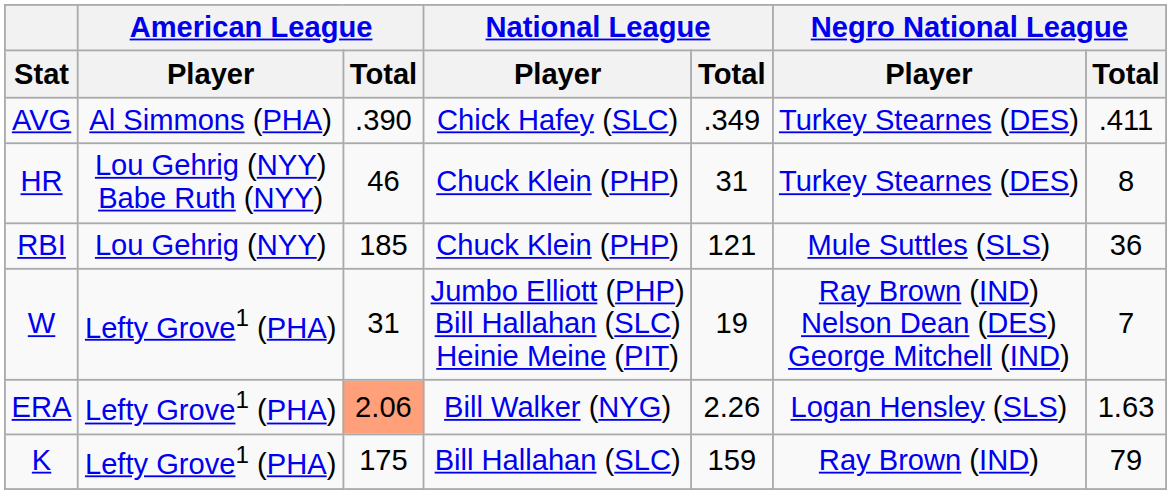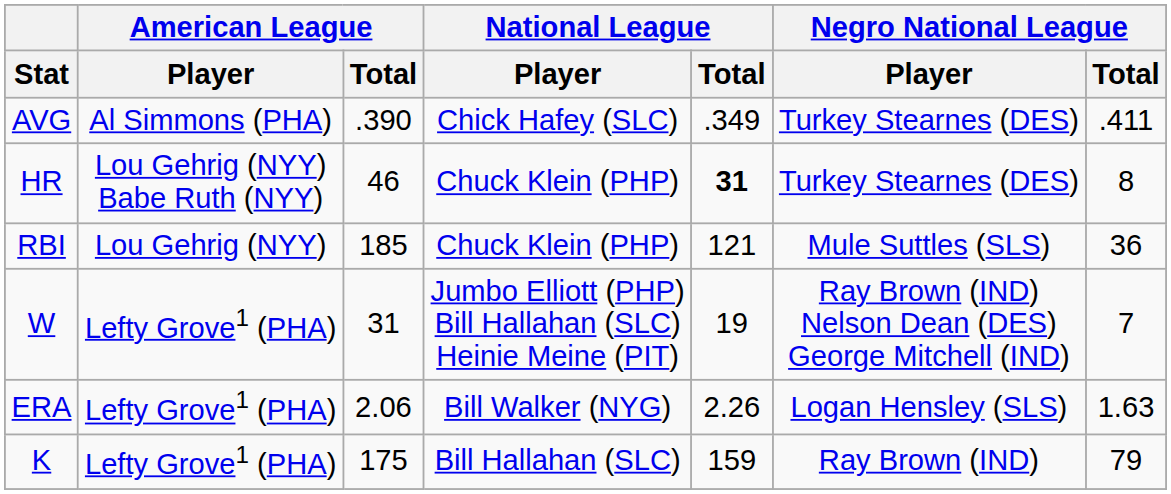(732, 182) normal -> (732, 182) bold
(383, 406) lightsalmon background -> (383, 406) no background
